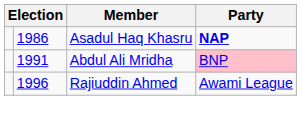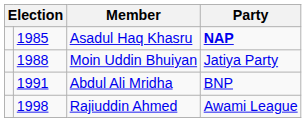(33, 38) 1986 -> (33, 38) 1985
+ row: (133, 60)
(214, 60) pink background -> (218, 83) no background
(33, 83) 1996 -> (33, 106) 1998
